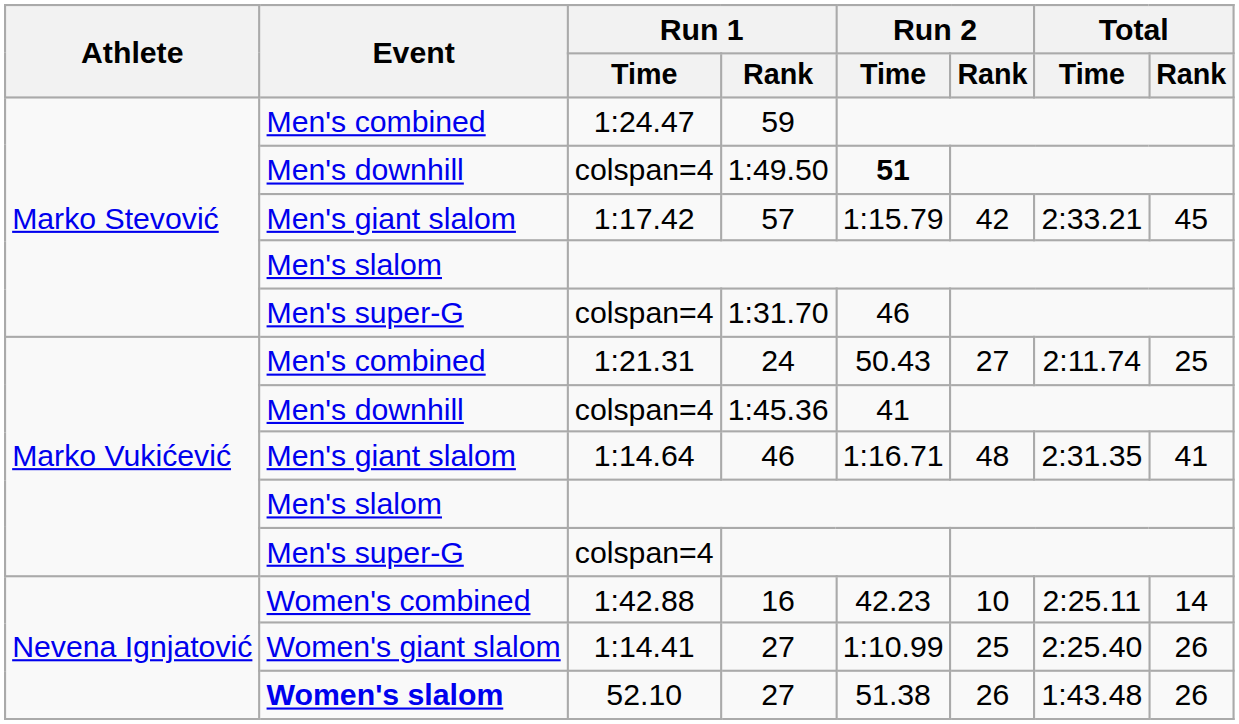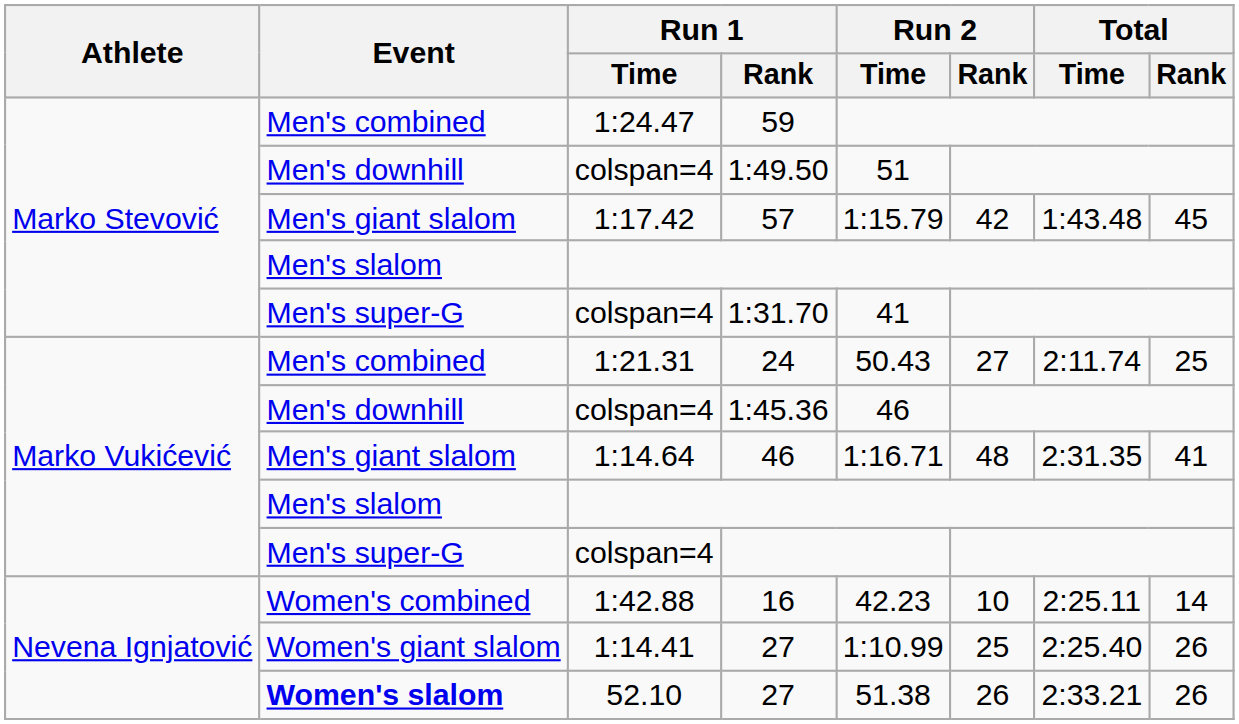(893, 170) bold -> (893, 170) normal
(1092, 218) 2:33.21 -> (1092, 218) 1:43.48
(893, 313) 46 -> (893, 313) 41
(893, 409) 41 -> (893, 409) 46
(1092, 695) 1:43.48 -> (1092, 695) 2:33.21
